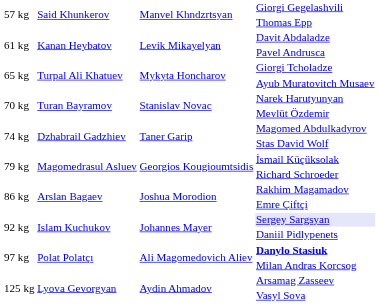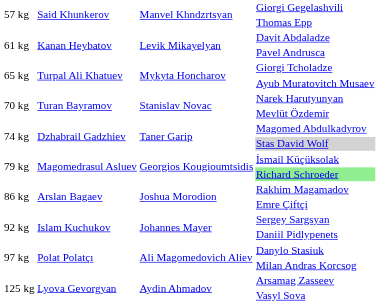(292, 144) no background -> (292, 144) lightgrey background
(297, 174) no background -> (297, 174) lightgreen background
(293, 219) lavender background -> (293, 219) no background
(292, 250) bold -> (290, 250) normal
